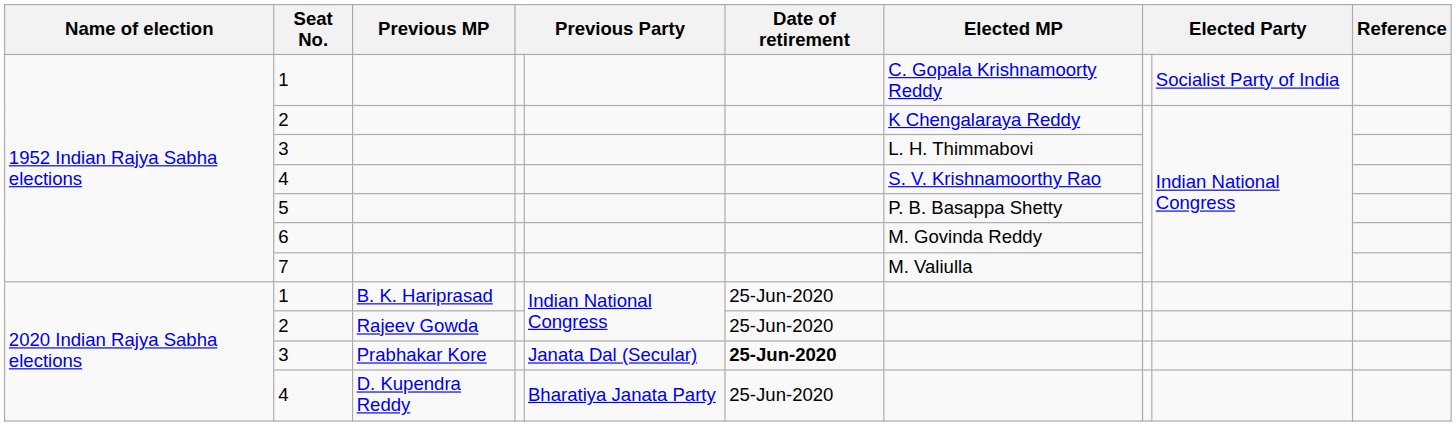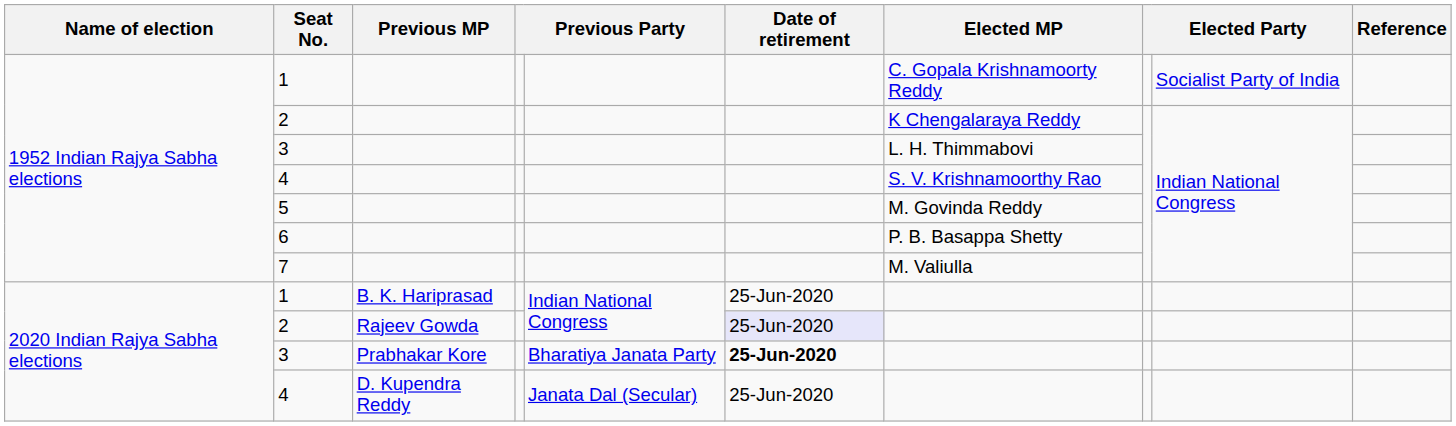(975, 208) P. B. Basappa Shetty -> (965, 208) M. Govinda Reddy
(965, 237) M. Govinda Reddy -> (975, 237) P. B. Basappa Shetty
(781, 325) no background -> (781, 325) lavender background
(613, 355) Janata Dal (Secular) -> (622, 355) Bharatiya Janata Party
(622, 395) Bharatiya Janata Party -> (613, 395) Janata Dal (Secular)
